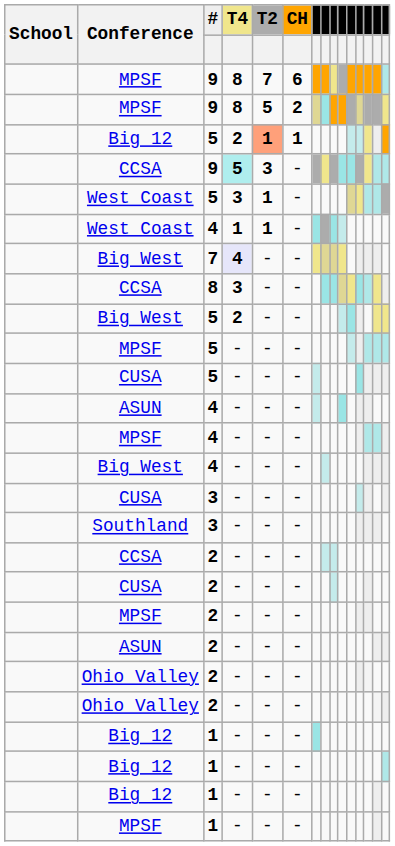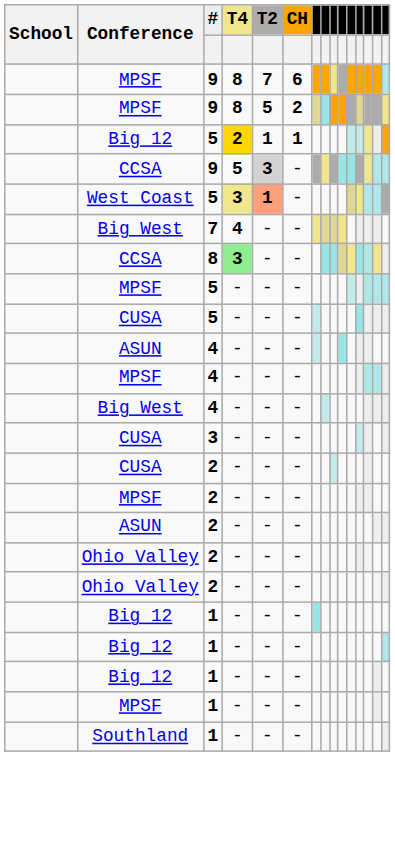(237, 139) no background -> (237, 139) gold background
(267, 139) lightsalmon background -> (267, 139) no background
(237, 169) paleturquoise background -> (237, 169) no background
(267, 169) no background -> (267, 169) lightgrey background
(237, 199) no background -> (237, 199) khaki background
(267, 199) no background -> (267, 199) lightsalmon background
- row: (140, 229)
(237, 258) lavender background -> (237, 229) no background
(237, 288) no background -> (237, 258) lightgreen background
- row: (140, 318)
- row: (140, 527)
- row: (140, 557)
+ row: (140, 736)
